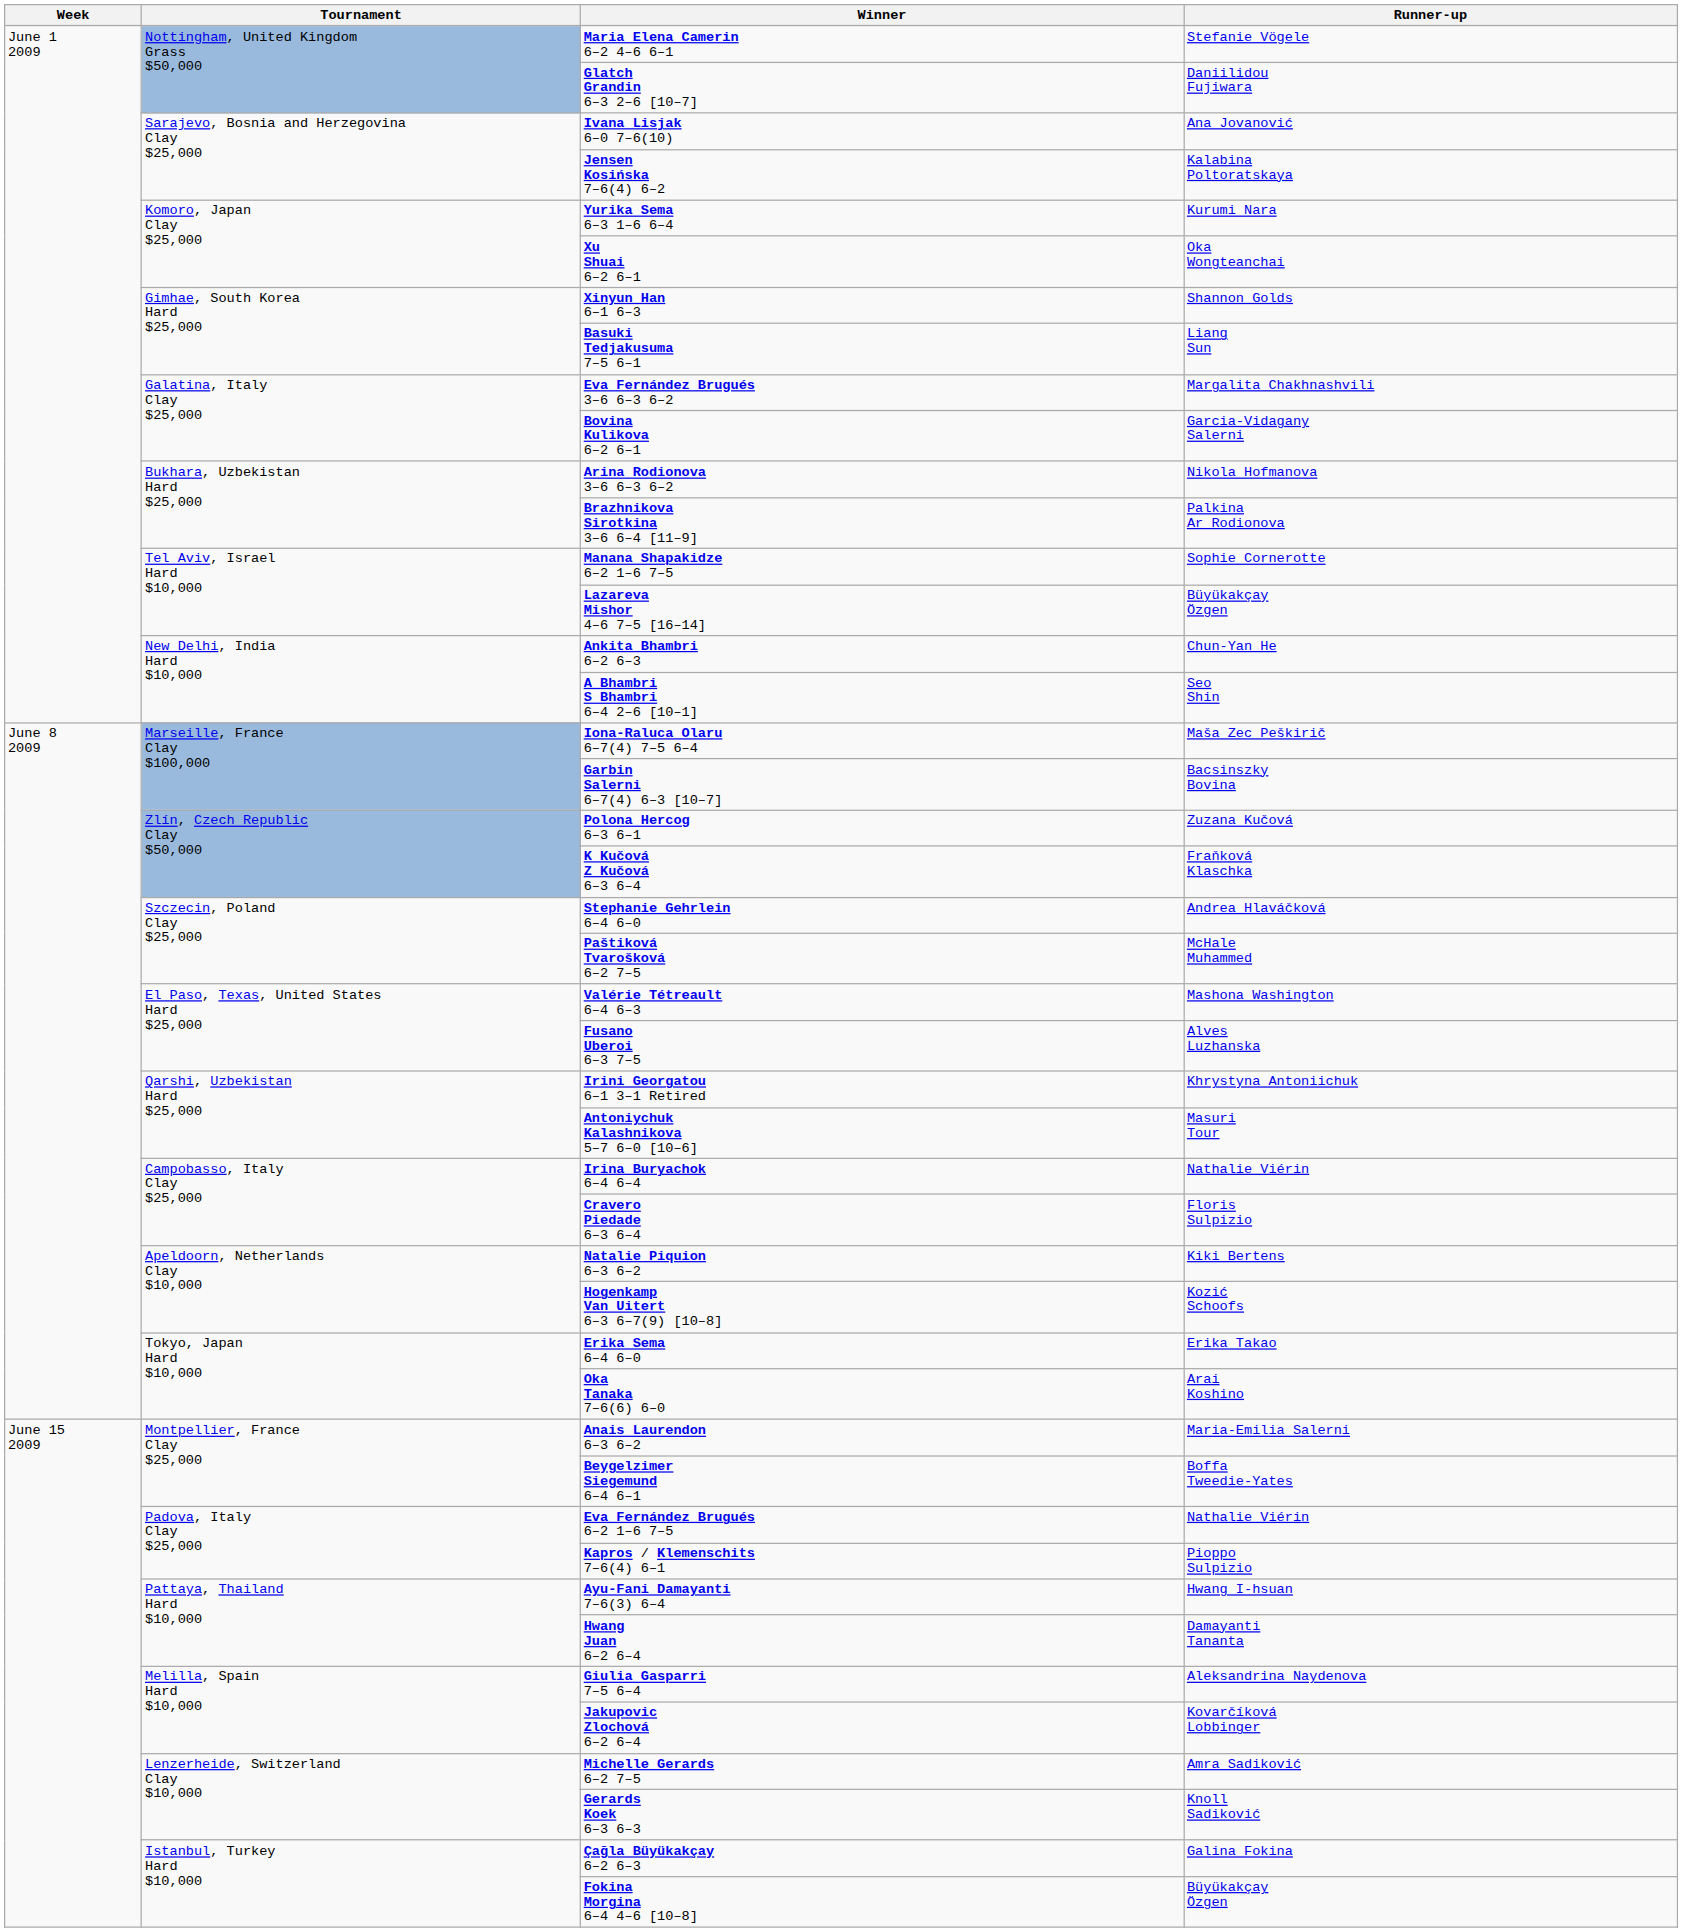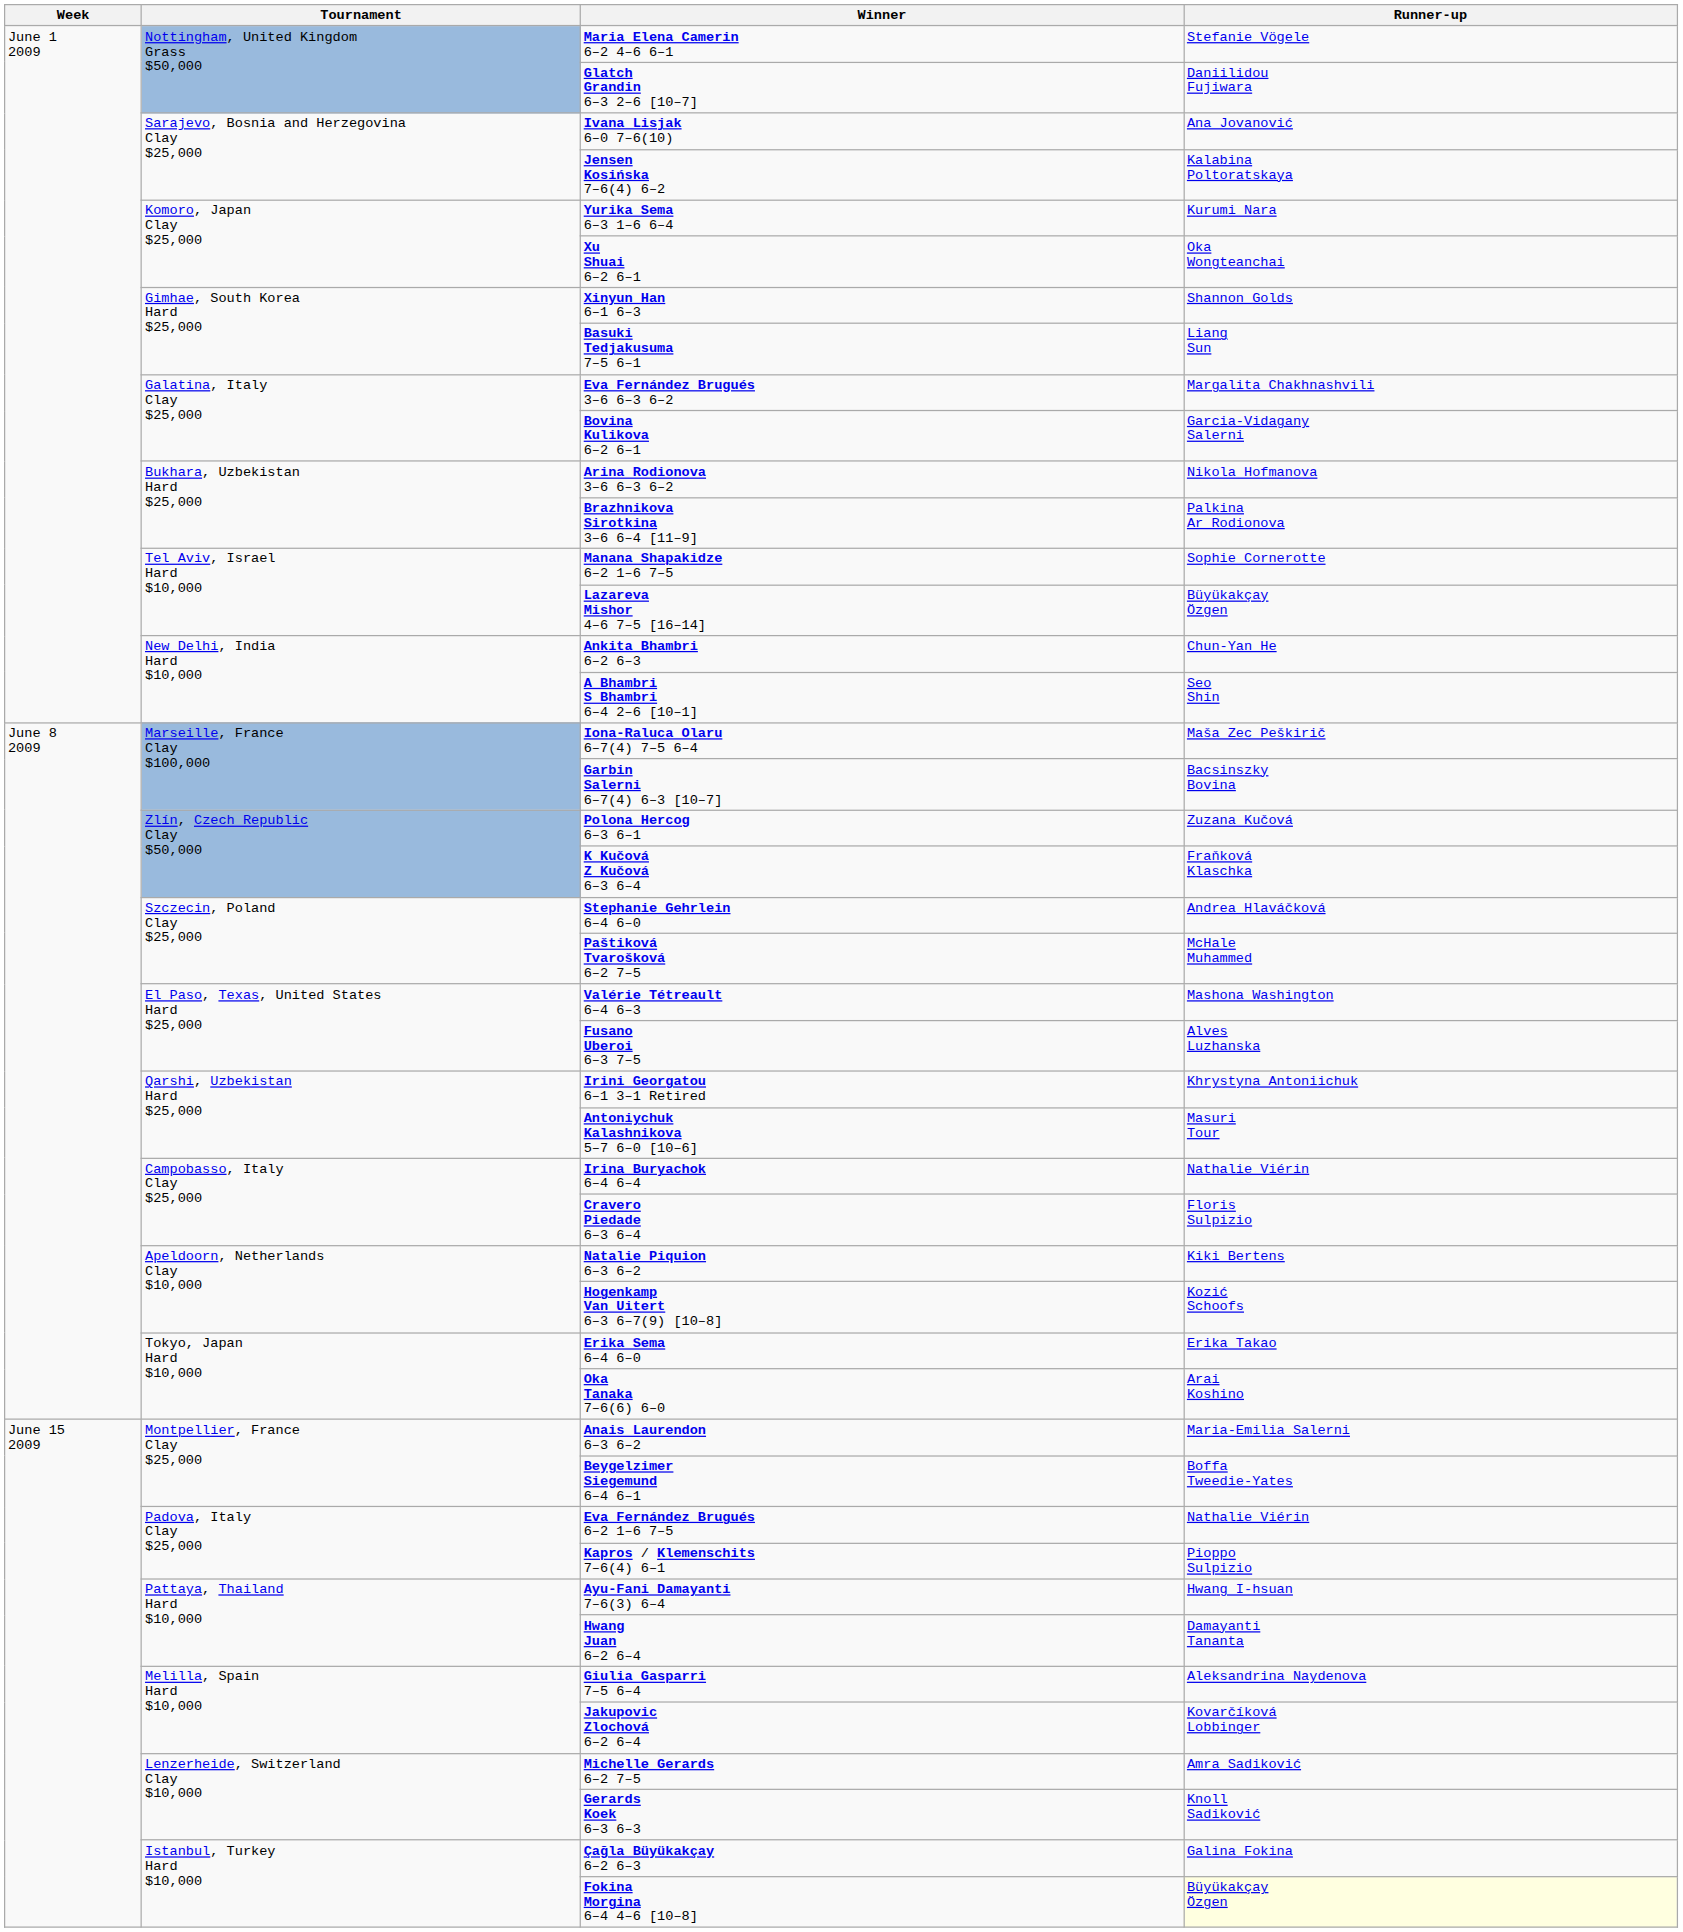(1228, 1895) no background -> (1228, 1895) lightyellow background
